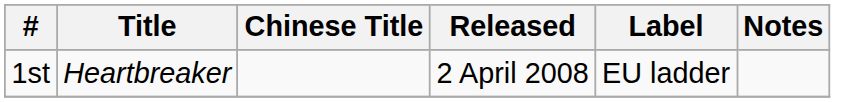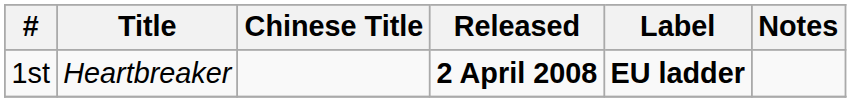(513, 73) normal -> (517, 73) bold
(666, 73) normal -> (678, 73) bold
